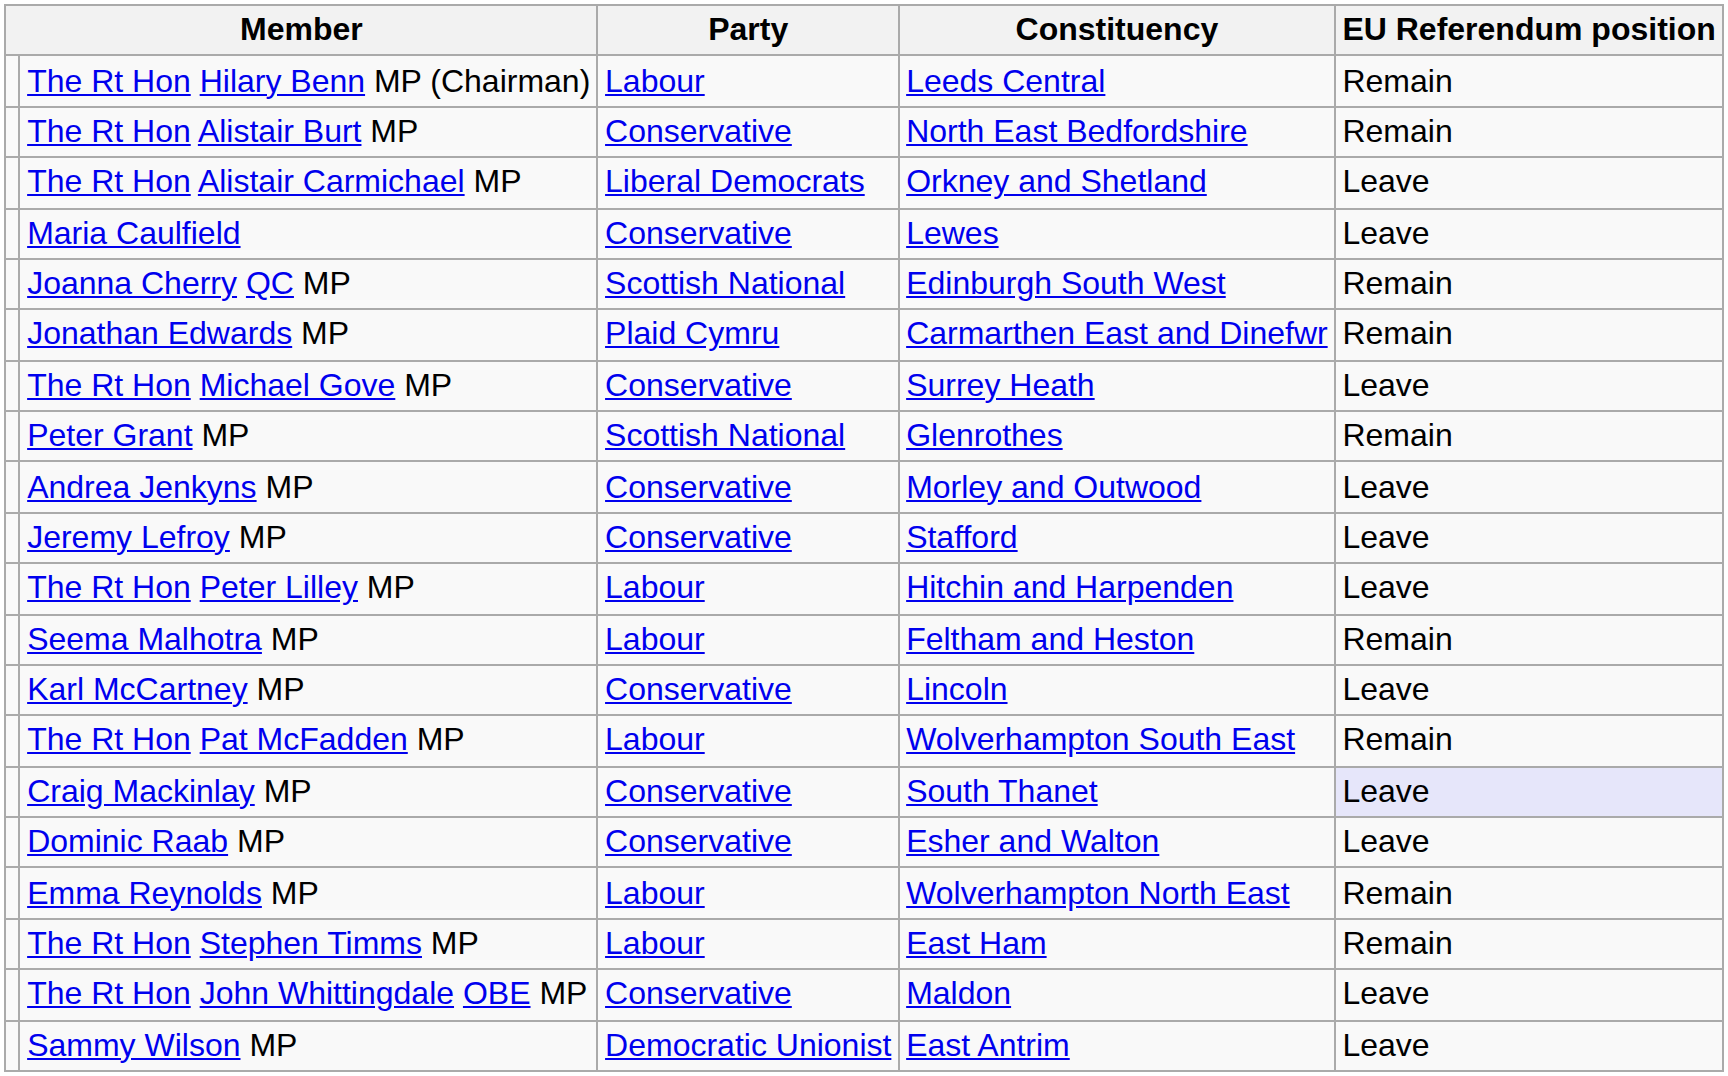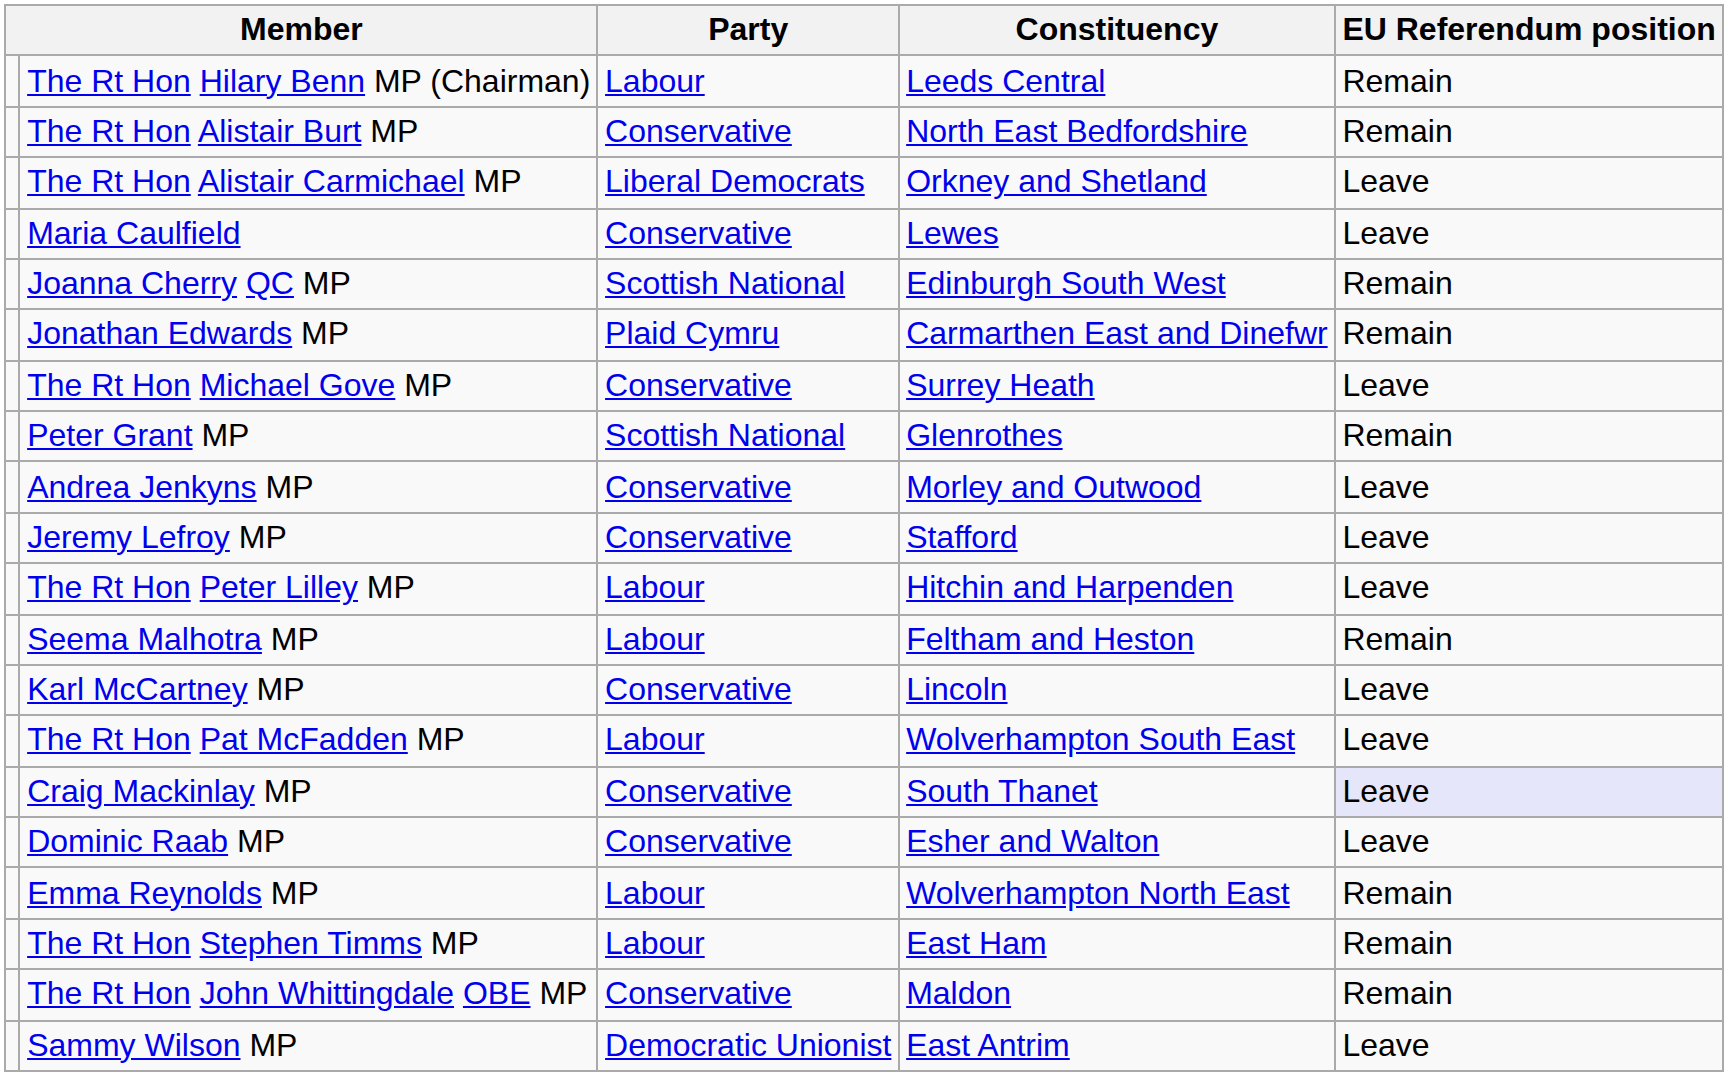(1398, 740) Remain -> (1386, 740) Leave
(1386, 994) Leave -> (1398, 994) Remain
